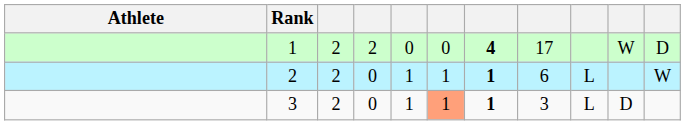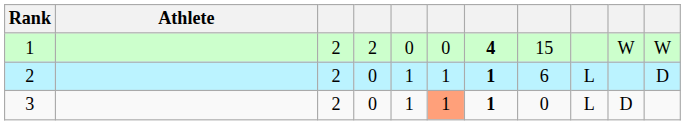columns swapped: (292, 18) <-> (136, 18)
(544, 47) 17 -> (544, 47) 15
(663, 47) D -> (663, 47) W
(663, 76) W -> (663, 76) D
(544, 104) 3 -> (544, 104) 0
